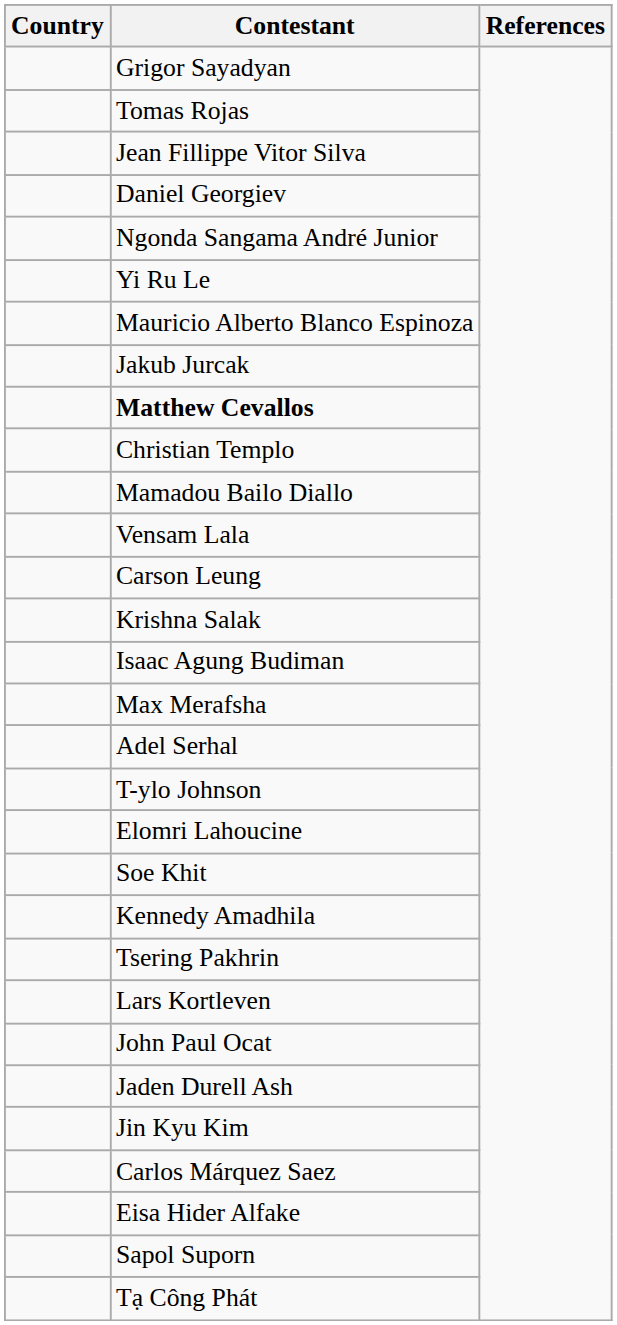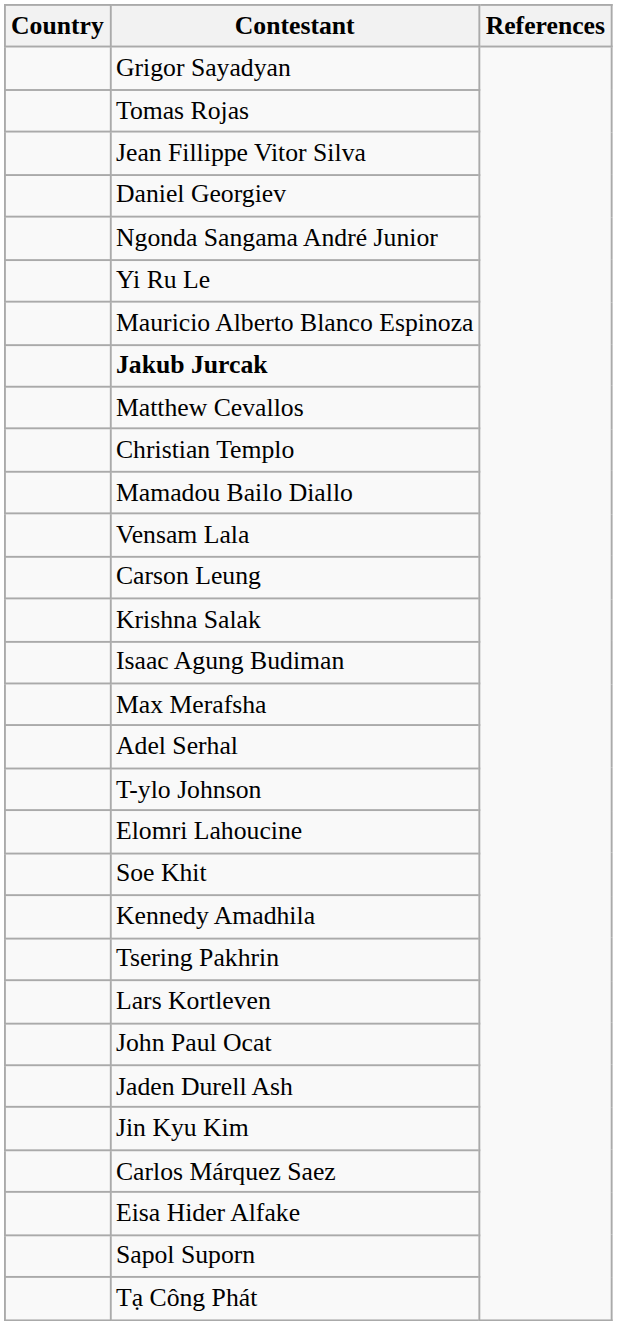(183, 364) normal -> (192, 364) bold
(215, 407) bold -> (210, 407) normal
